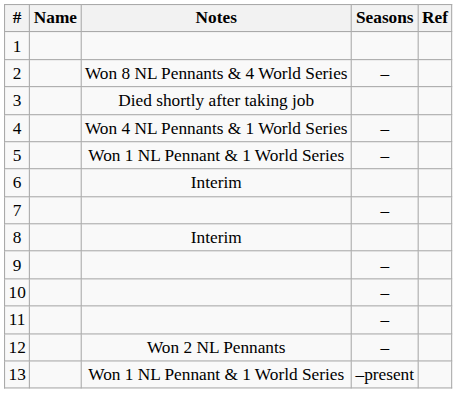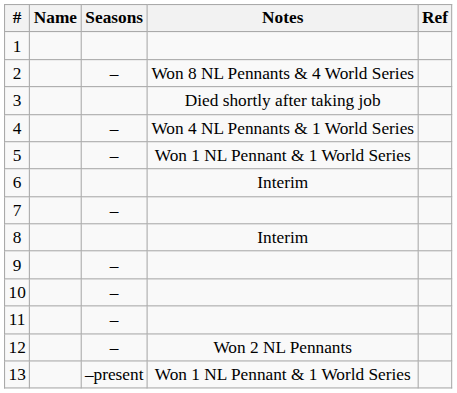columns swapped: (385, 18) <-> (216, 18)
